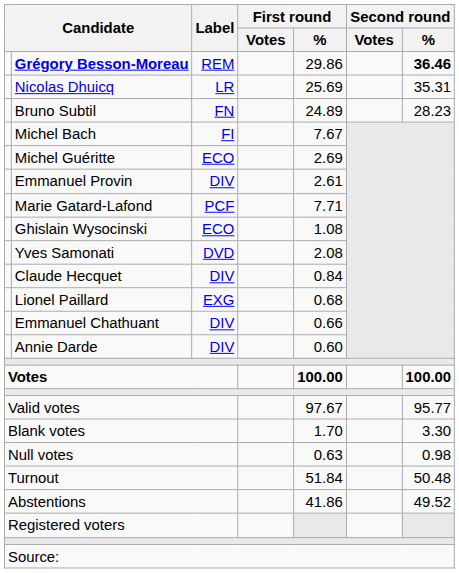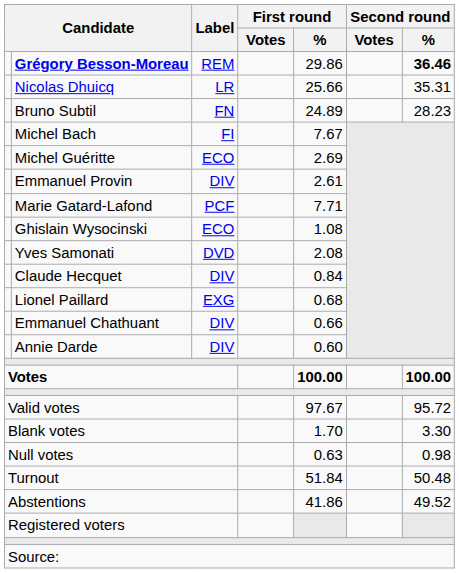(324, 87) 25.69 -> (324, 87) 25.66
(432, 408) 95.77 -> (432, 408) 95.72
